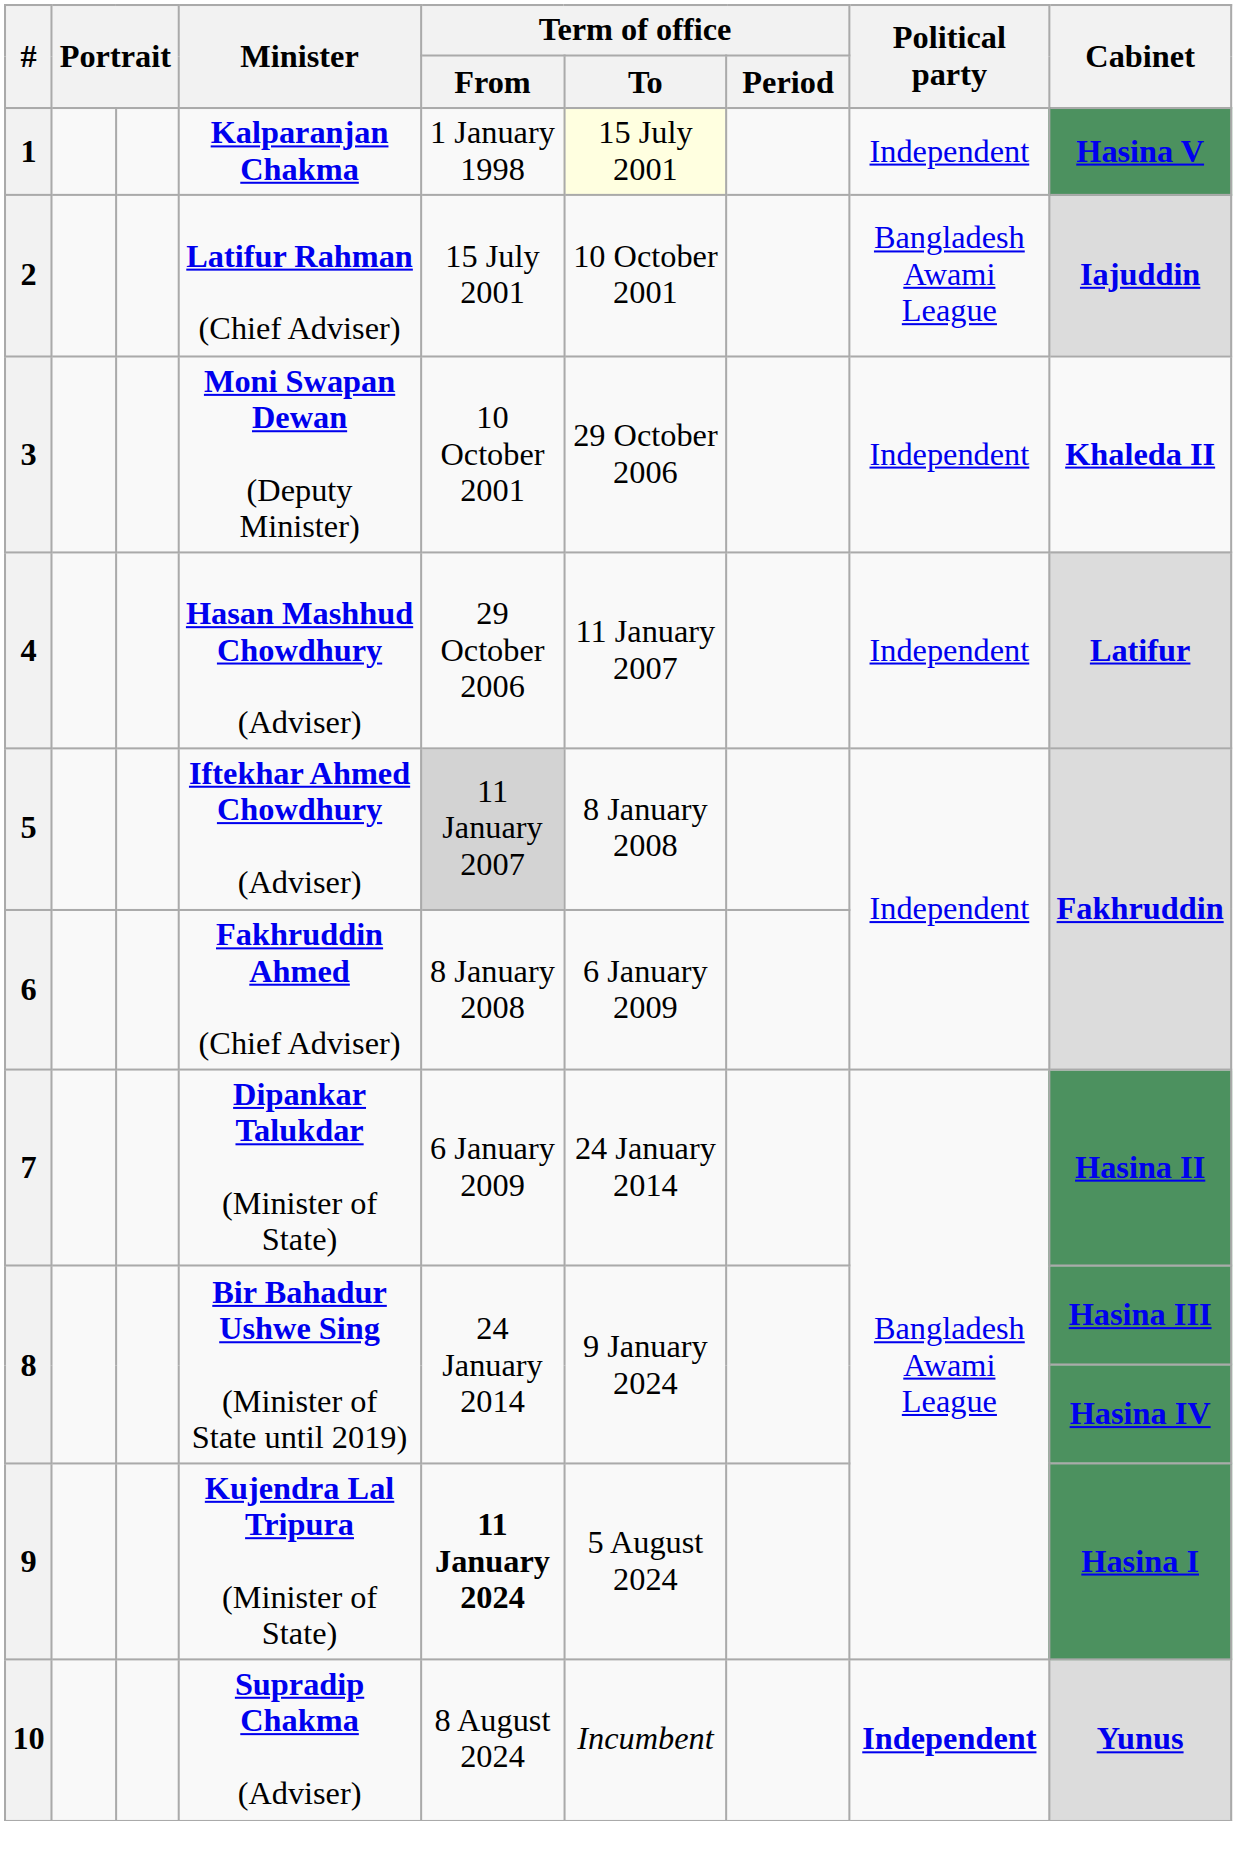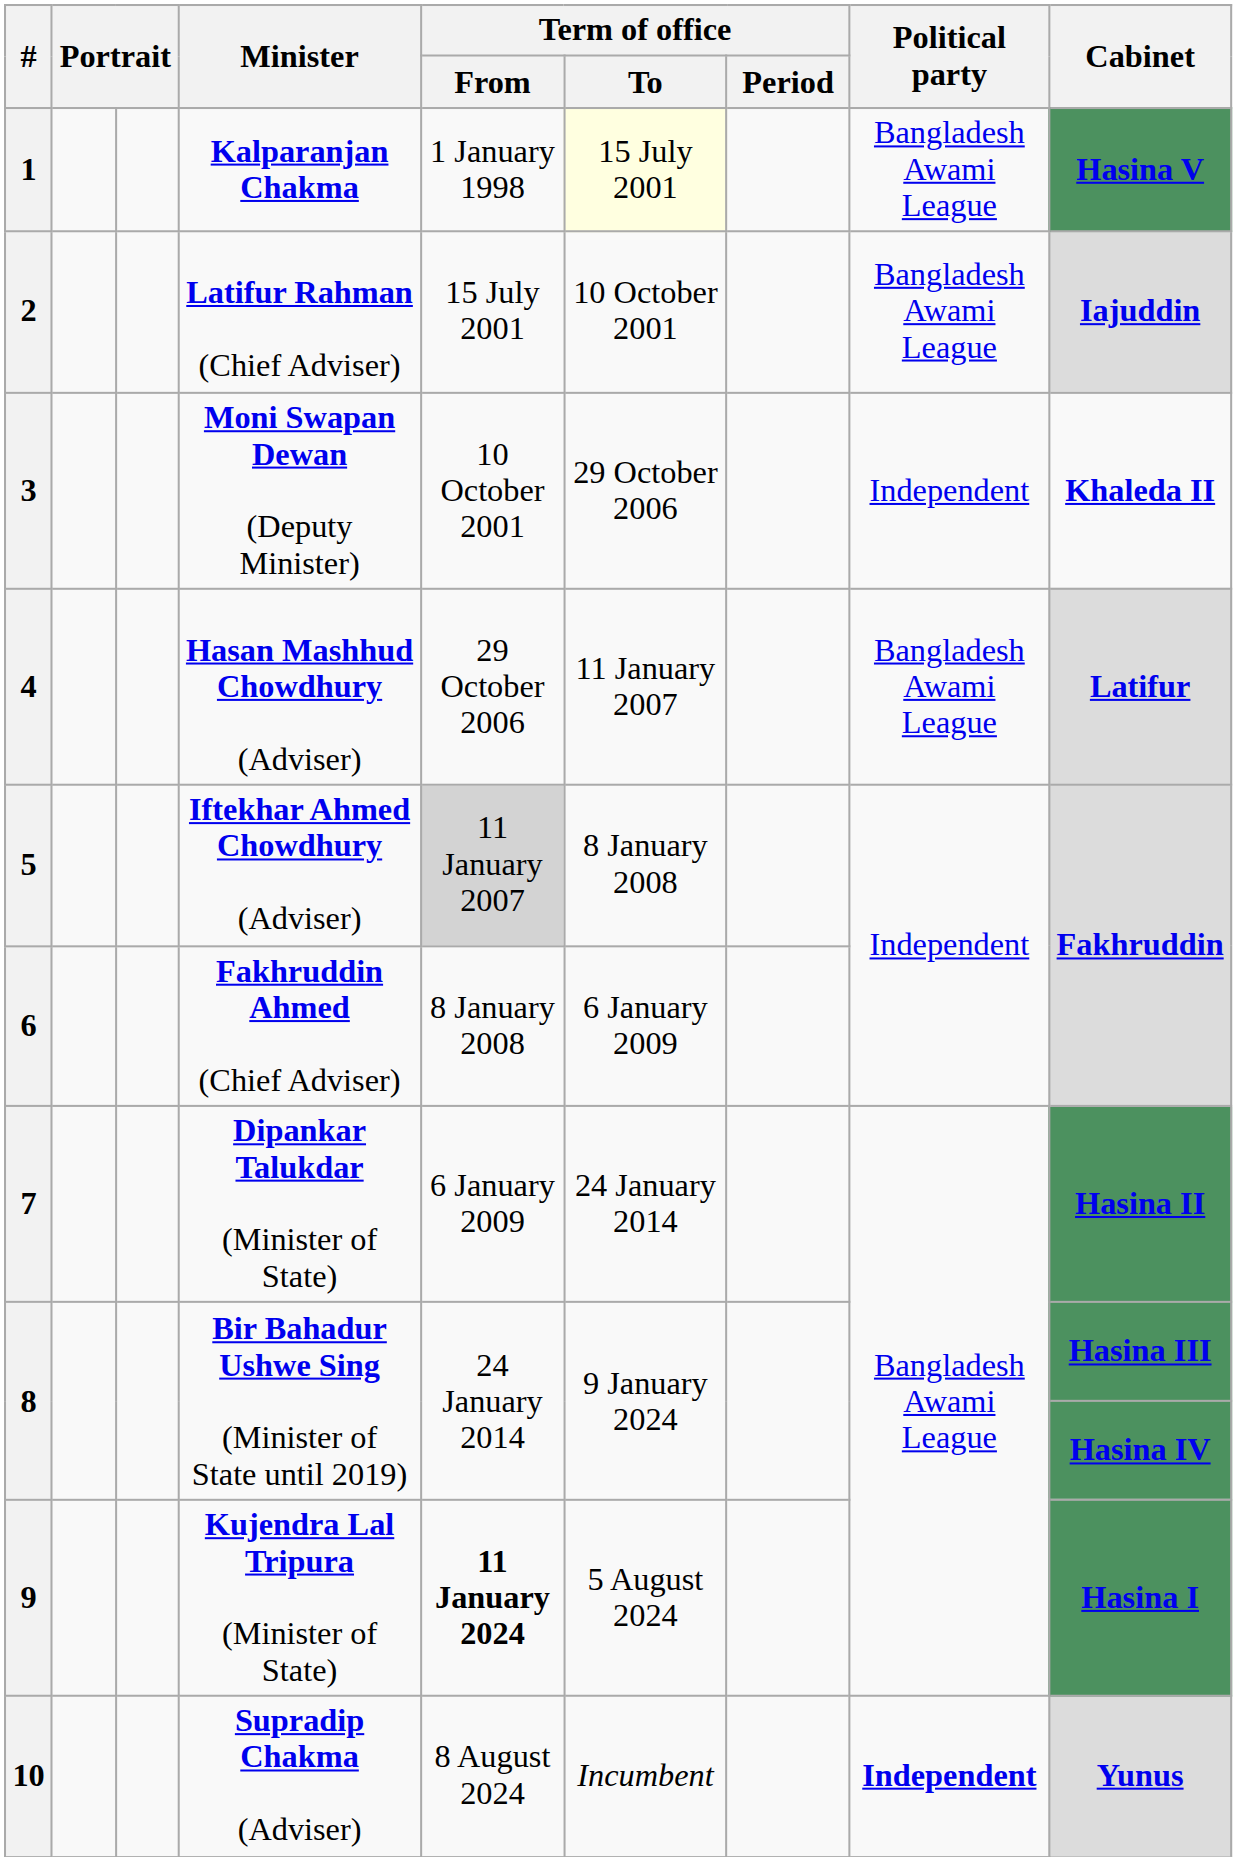(949, 150) Independent -> (949, 169) Bangladesh Awami League
(949, 650) Independent -> (949, 686) Bangladesh Awami League
